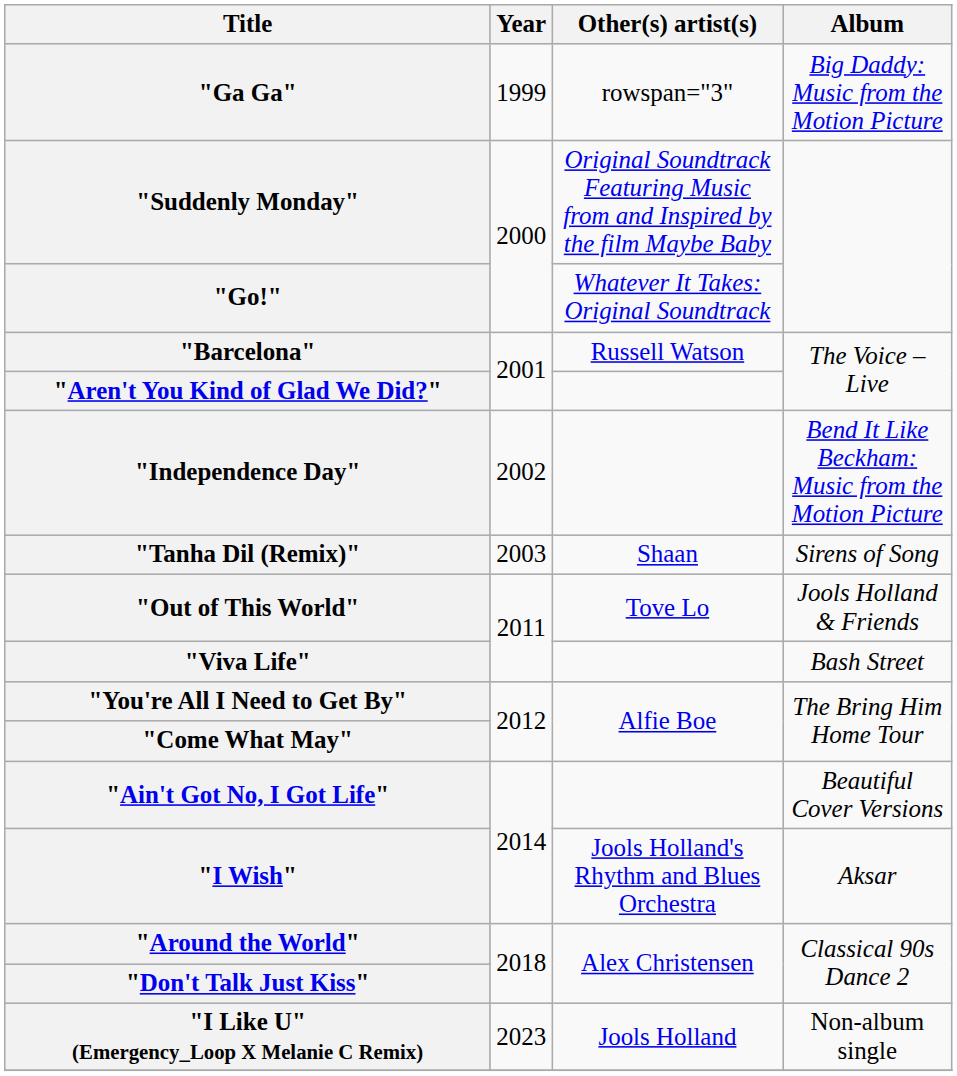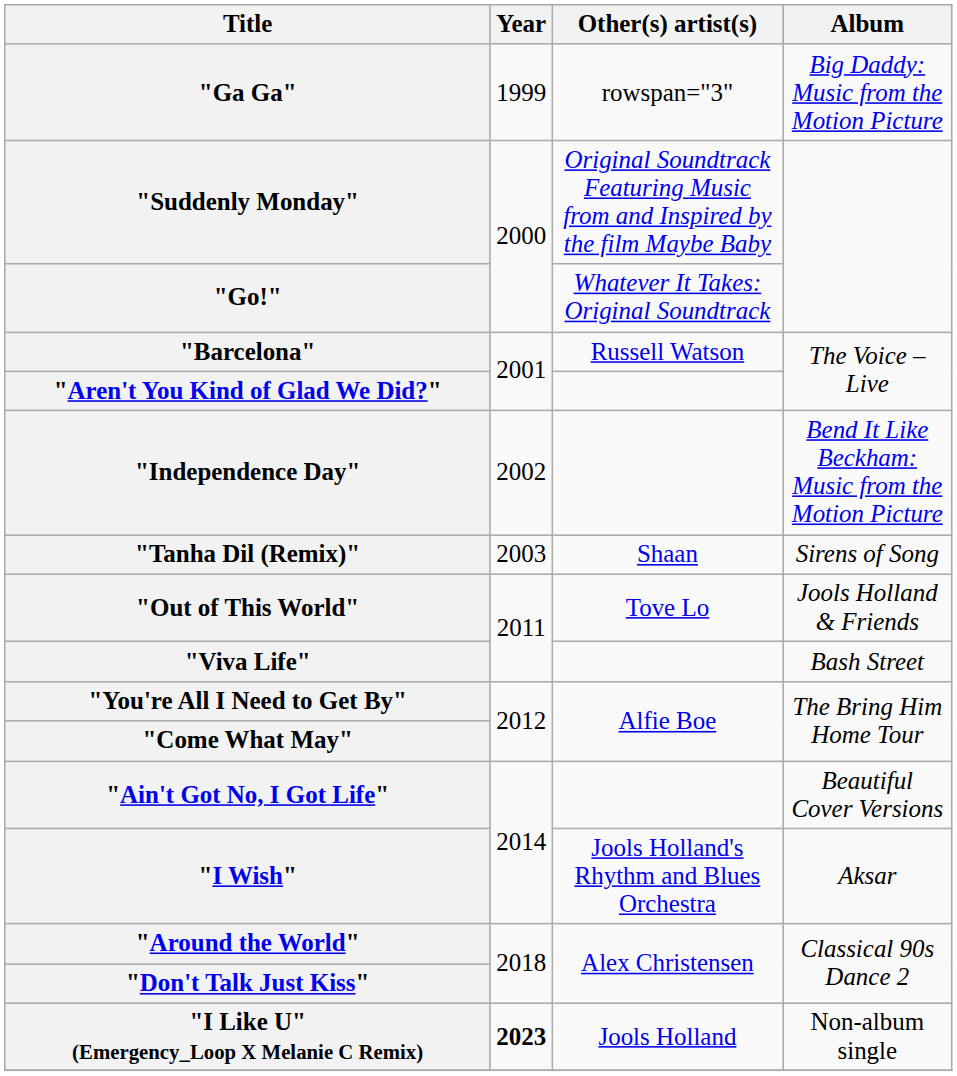(521, 1036) normal -> (521, 1036) bold
